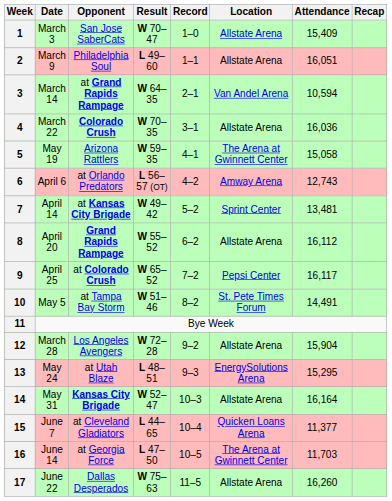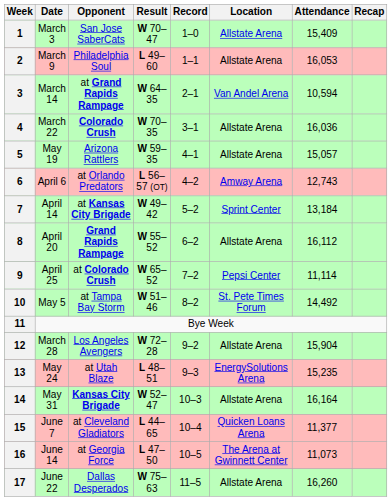(322, 61) 16,051 -> (322, 61) 16,053
(251, 154) The Arena at Gwinnett Center -> (251, 154) Allstate Arena
(322, 154) 15,058 -> (322, 154) 15,057
(322, 209) 13,481 -> (322, 209) 13,184
(322, 275) 16,117 -> (322, 275) 11,114
(322, 302) 14,491 -> (322, 302) 14,492
(322, 373) 15,295 -> (322, 373) 15,235
(322, 455) 11,703 -> (322, 455) 11,073
